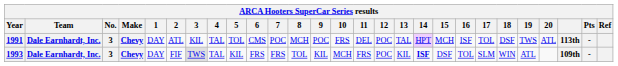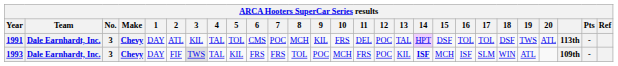(321, 40) POC -> (321, 40) KIL
(444, 40) MCH -> (444, 40) DSF
(466, 40) ISF -> (466, 40) TOL
(321, 54) KIL -> (321, 54) POC
(444, 54) DSF -> (444, 54) MCH
(466, 54) TOL -> (466, 54) ISF
